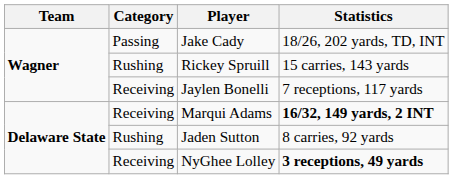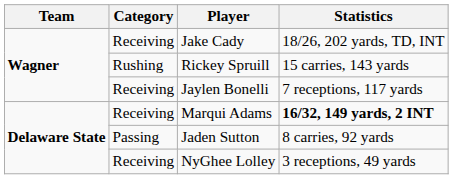(136, 40) Passing -> (143, 40) Receiving
(138, 137) Rushing -> (136, 137) Passing
(353, 161) bold -> (349, 161) normal
